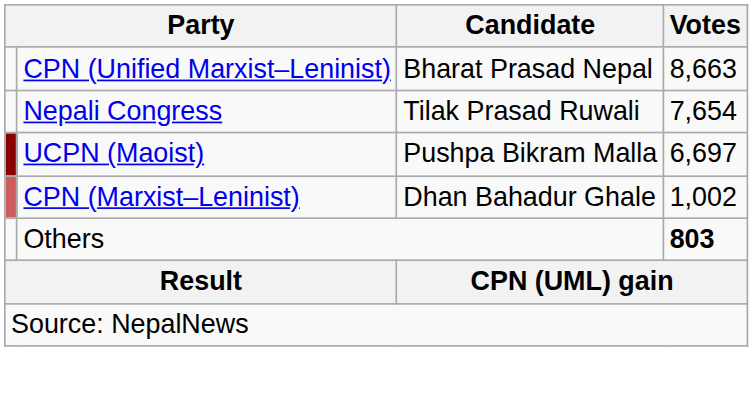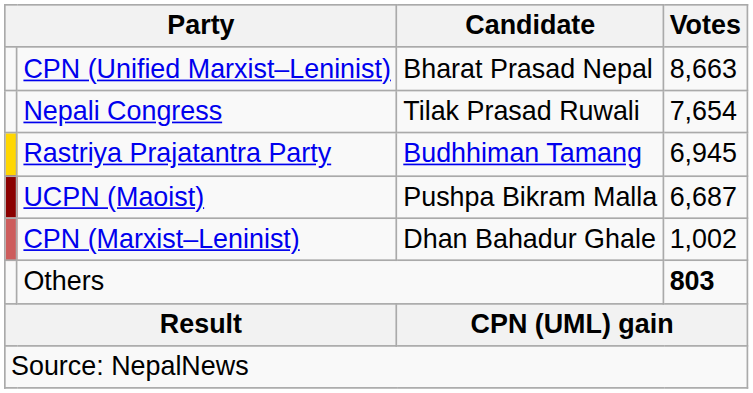+ row: (177, 153)
(703, 153) 6,697 -> (703, 196) 6,687
